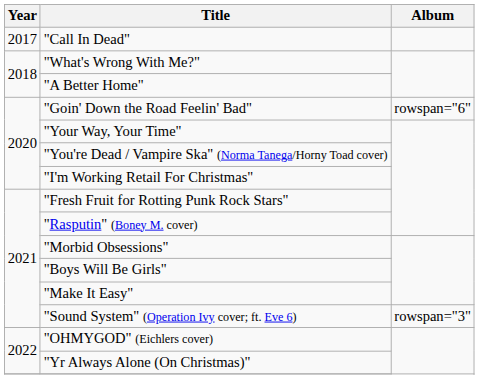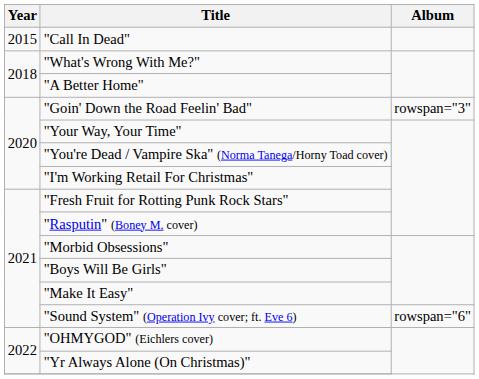(22, 39) 2017 -> (22, 39) 2015
(433, 108) rowspan="6" -> (433, 108) rowspan="3"
(433, 316) rowspan="3" -> (433, 316) rowspan="6"
